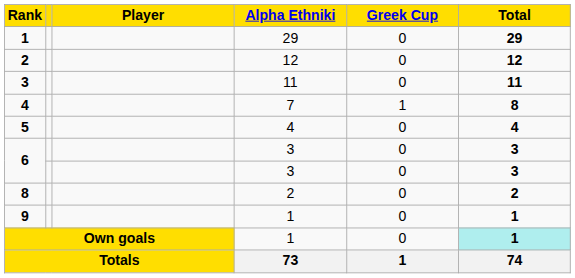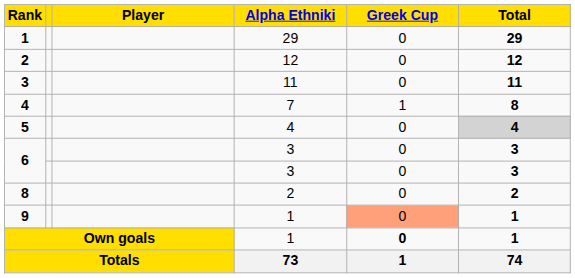(515, 127) no background -> (515, 127) lightgrey background
(402, 216) no background -> (402, 216) lightsalmon background
(402, 238) normal -> (402, 238) bold
(515, 238) paleturquoise background -> (515, 238) no background
